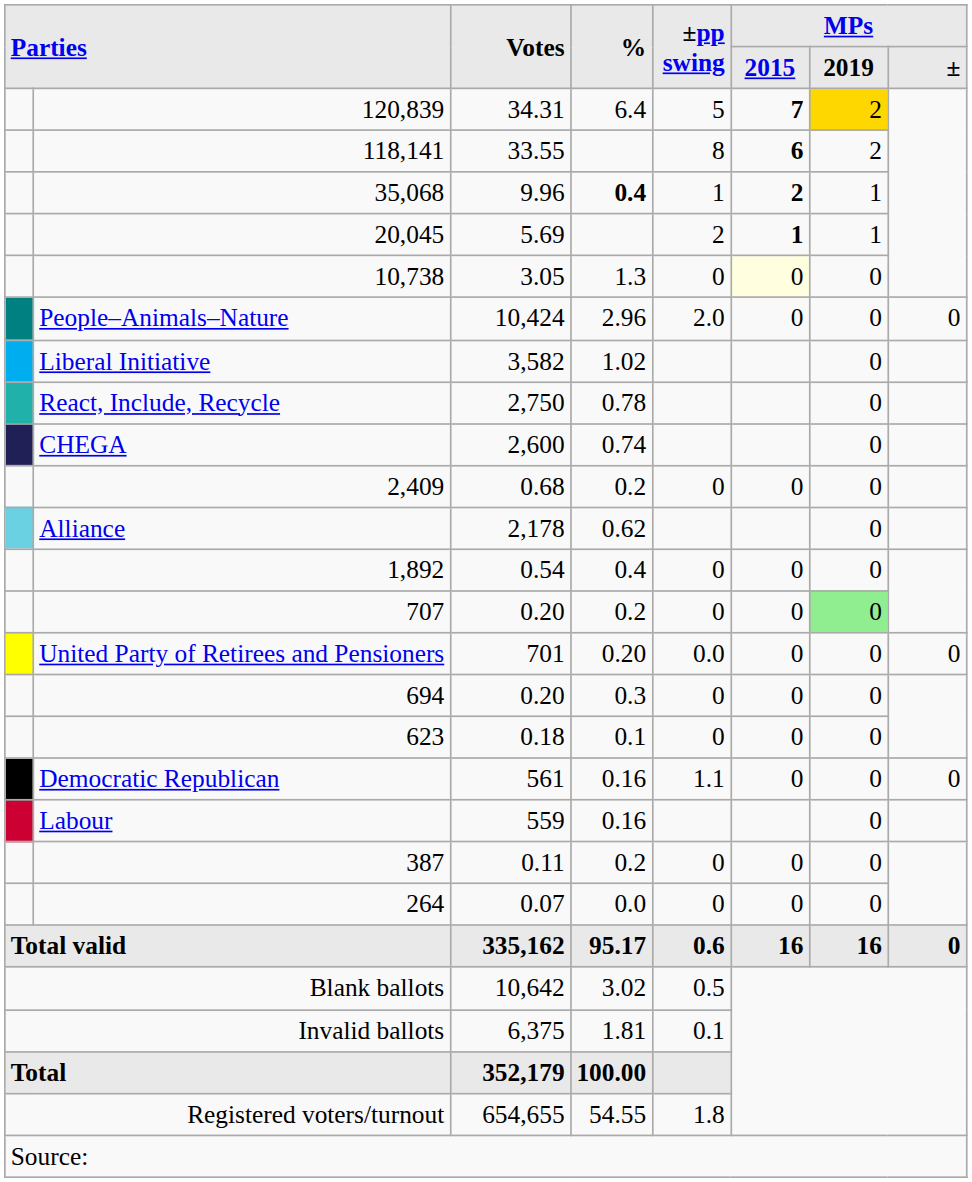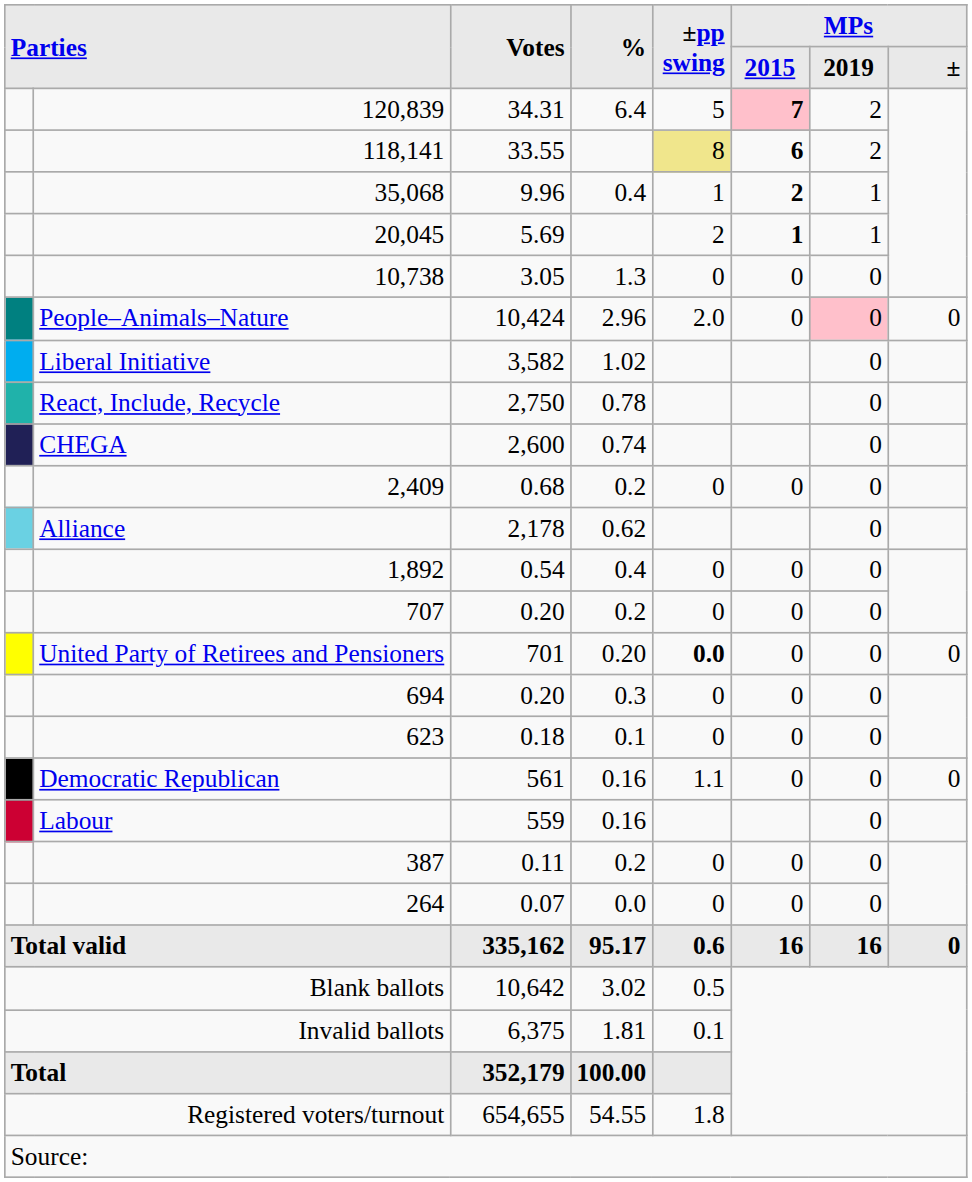(797, 109) no background -> (797, 109) pink background
(876, 109) gold background -> (876, 109) no background
(718, 151) no background -> (718, 151) khaki background
(630, 193) bold -> (630, 193) normal
(797, 276) lightyellow background -> (797, 276) no background
(876, 318) no background -> (876, 318) pink background
(876, 611) lightgreen background -> (876, 611) no background
(709, 653) normal -> (709, 653) bold
